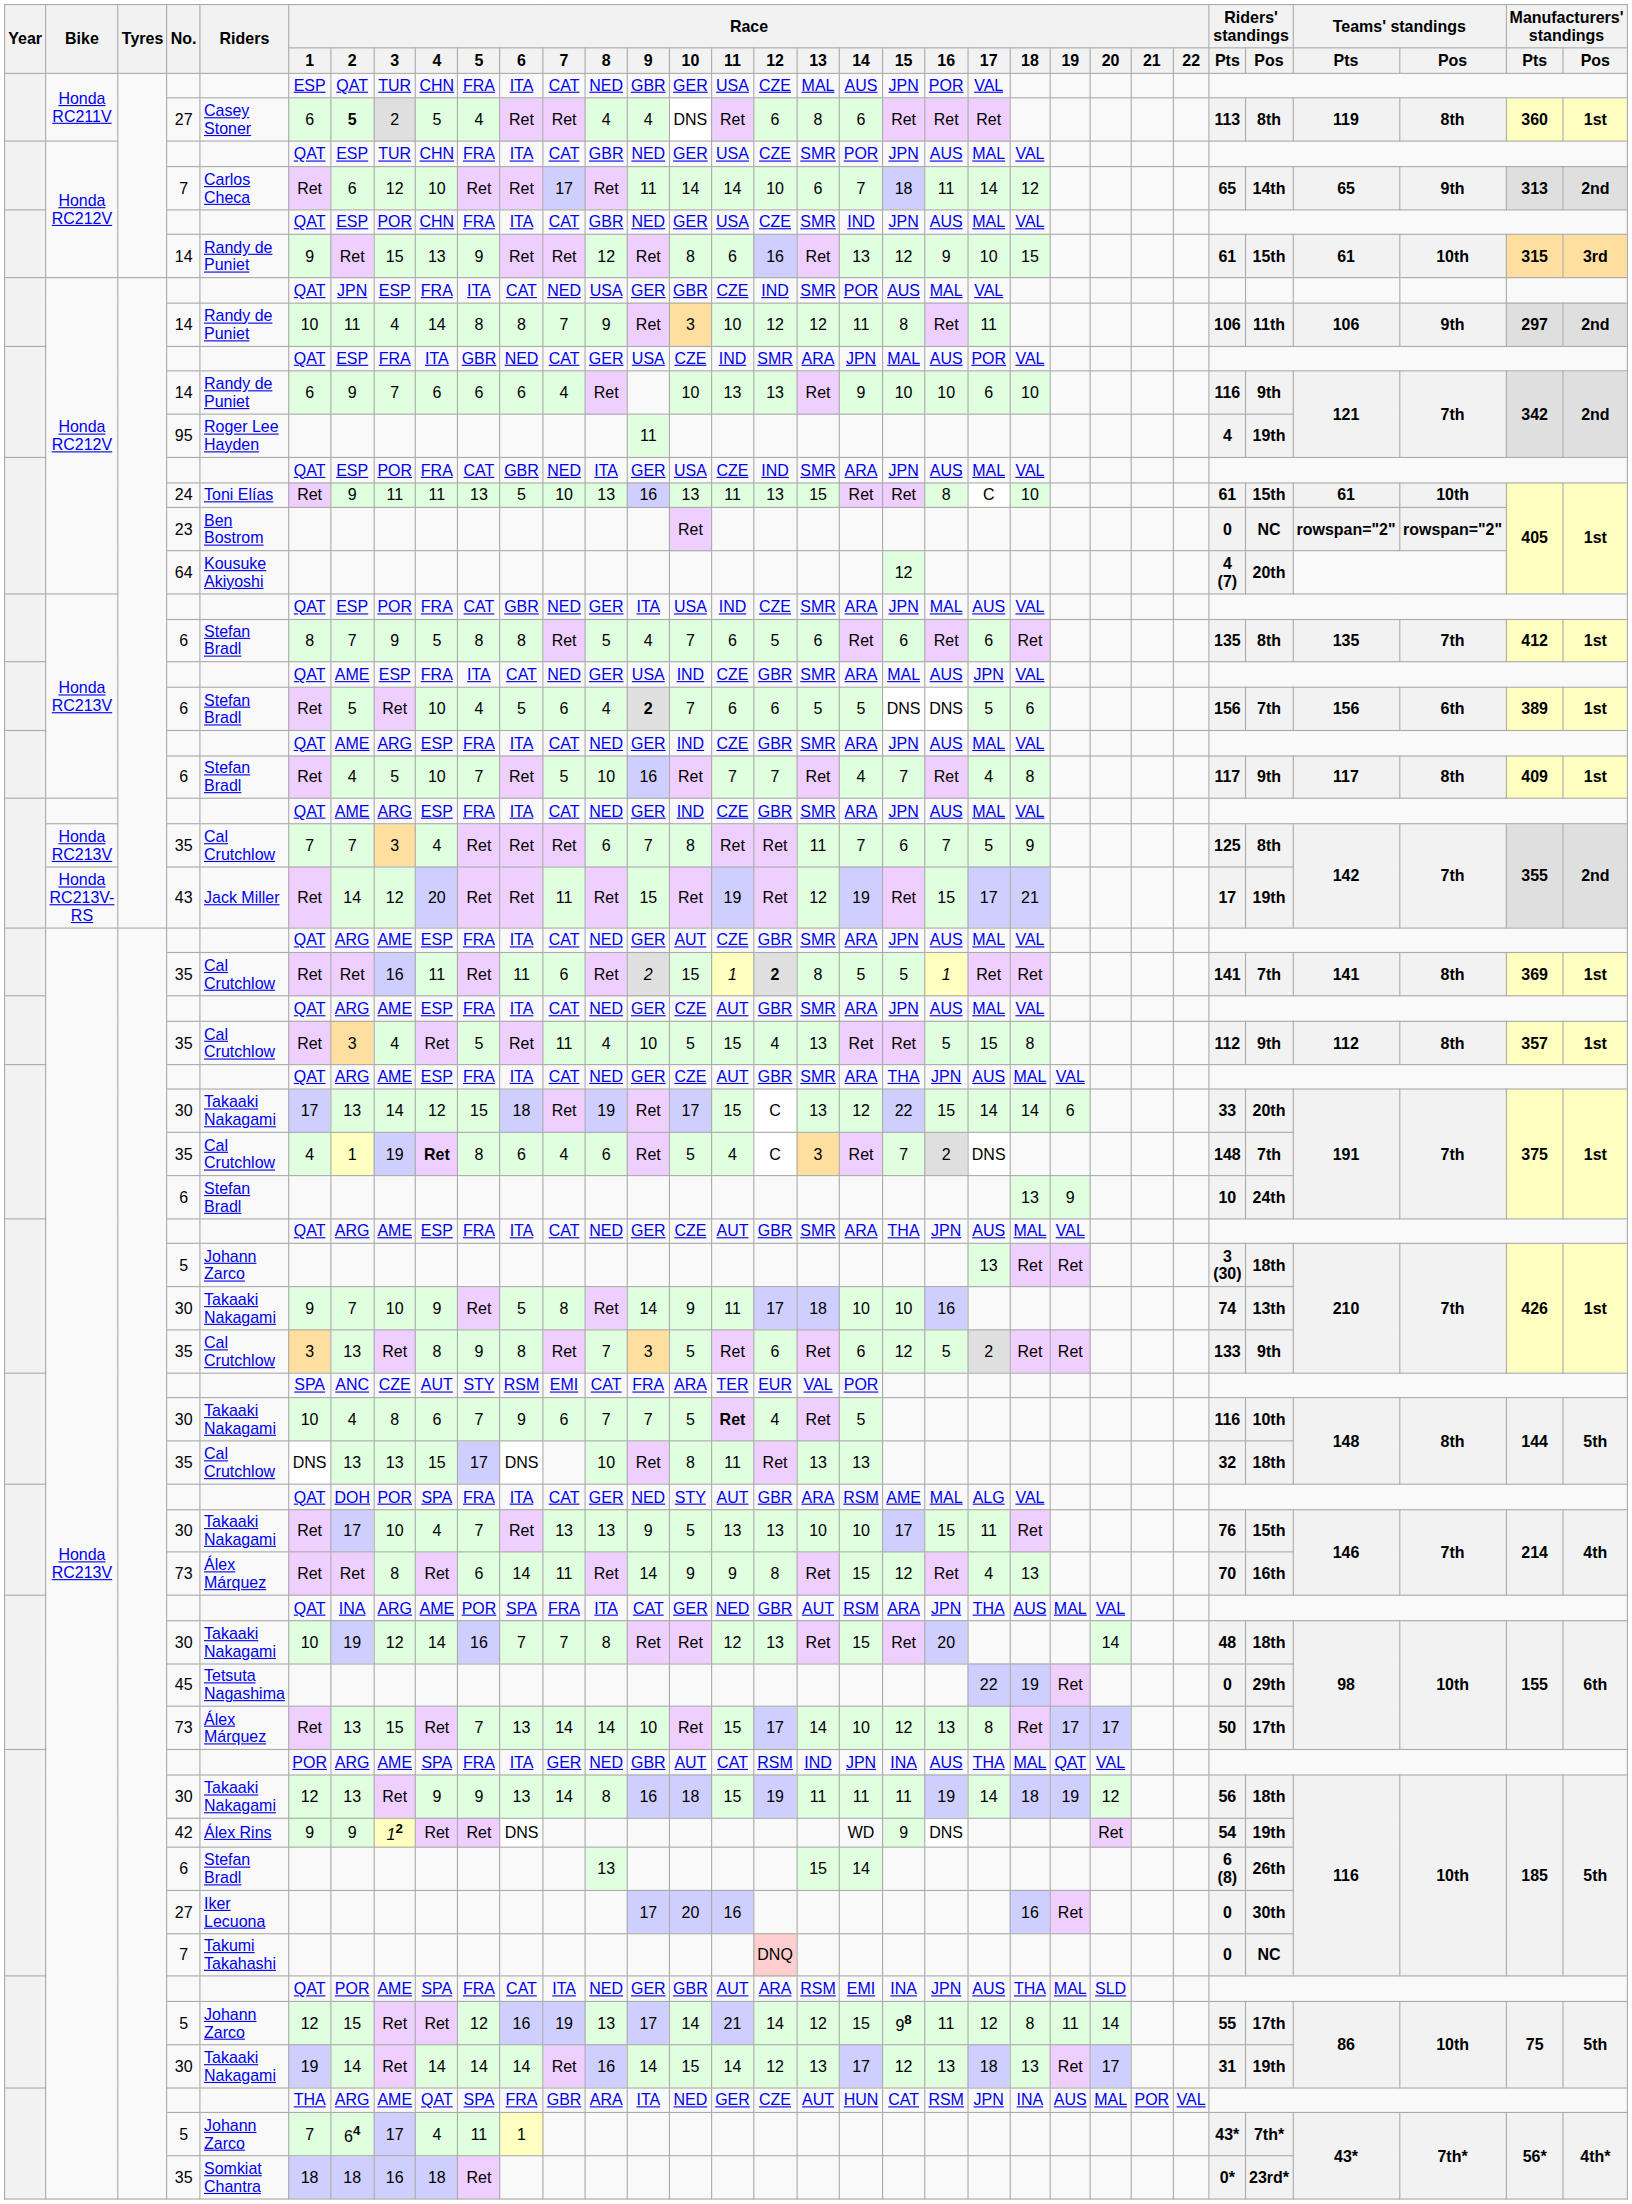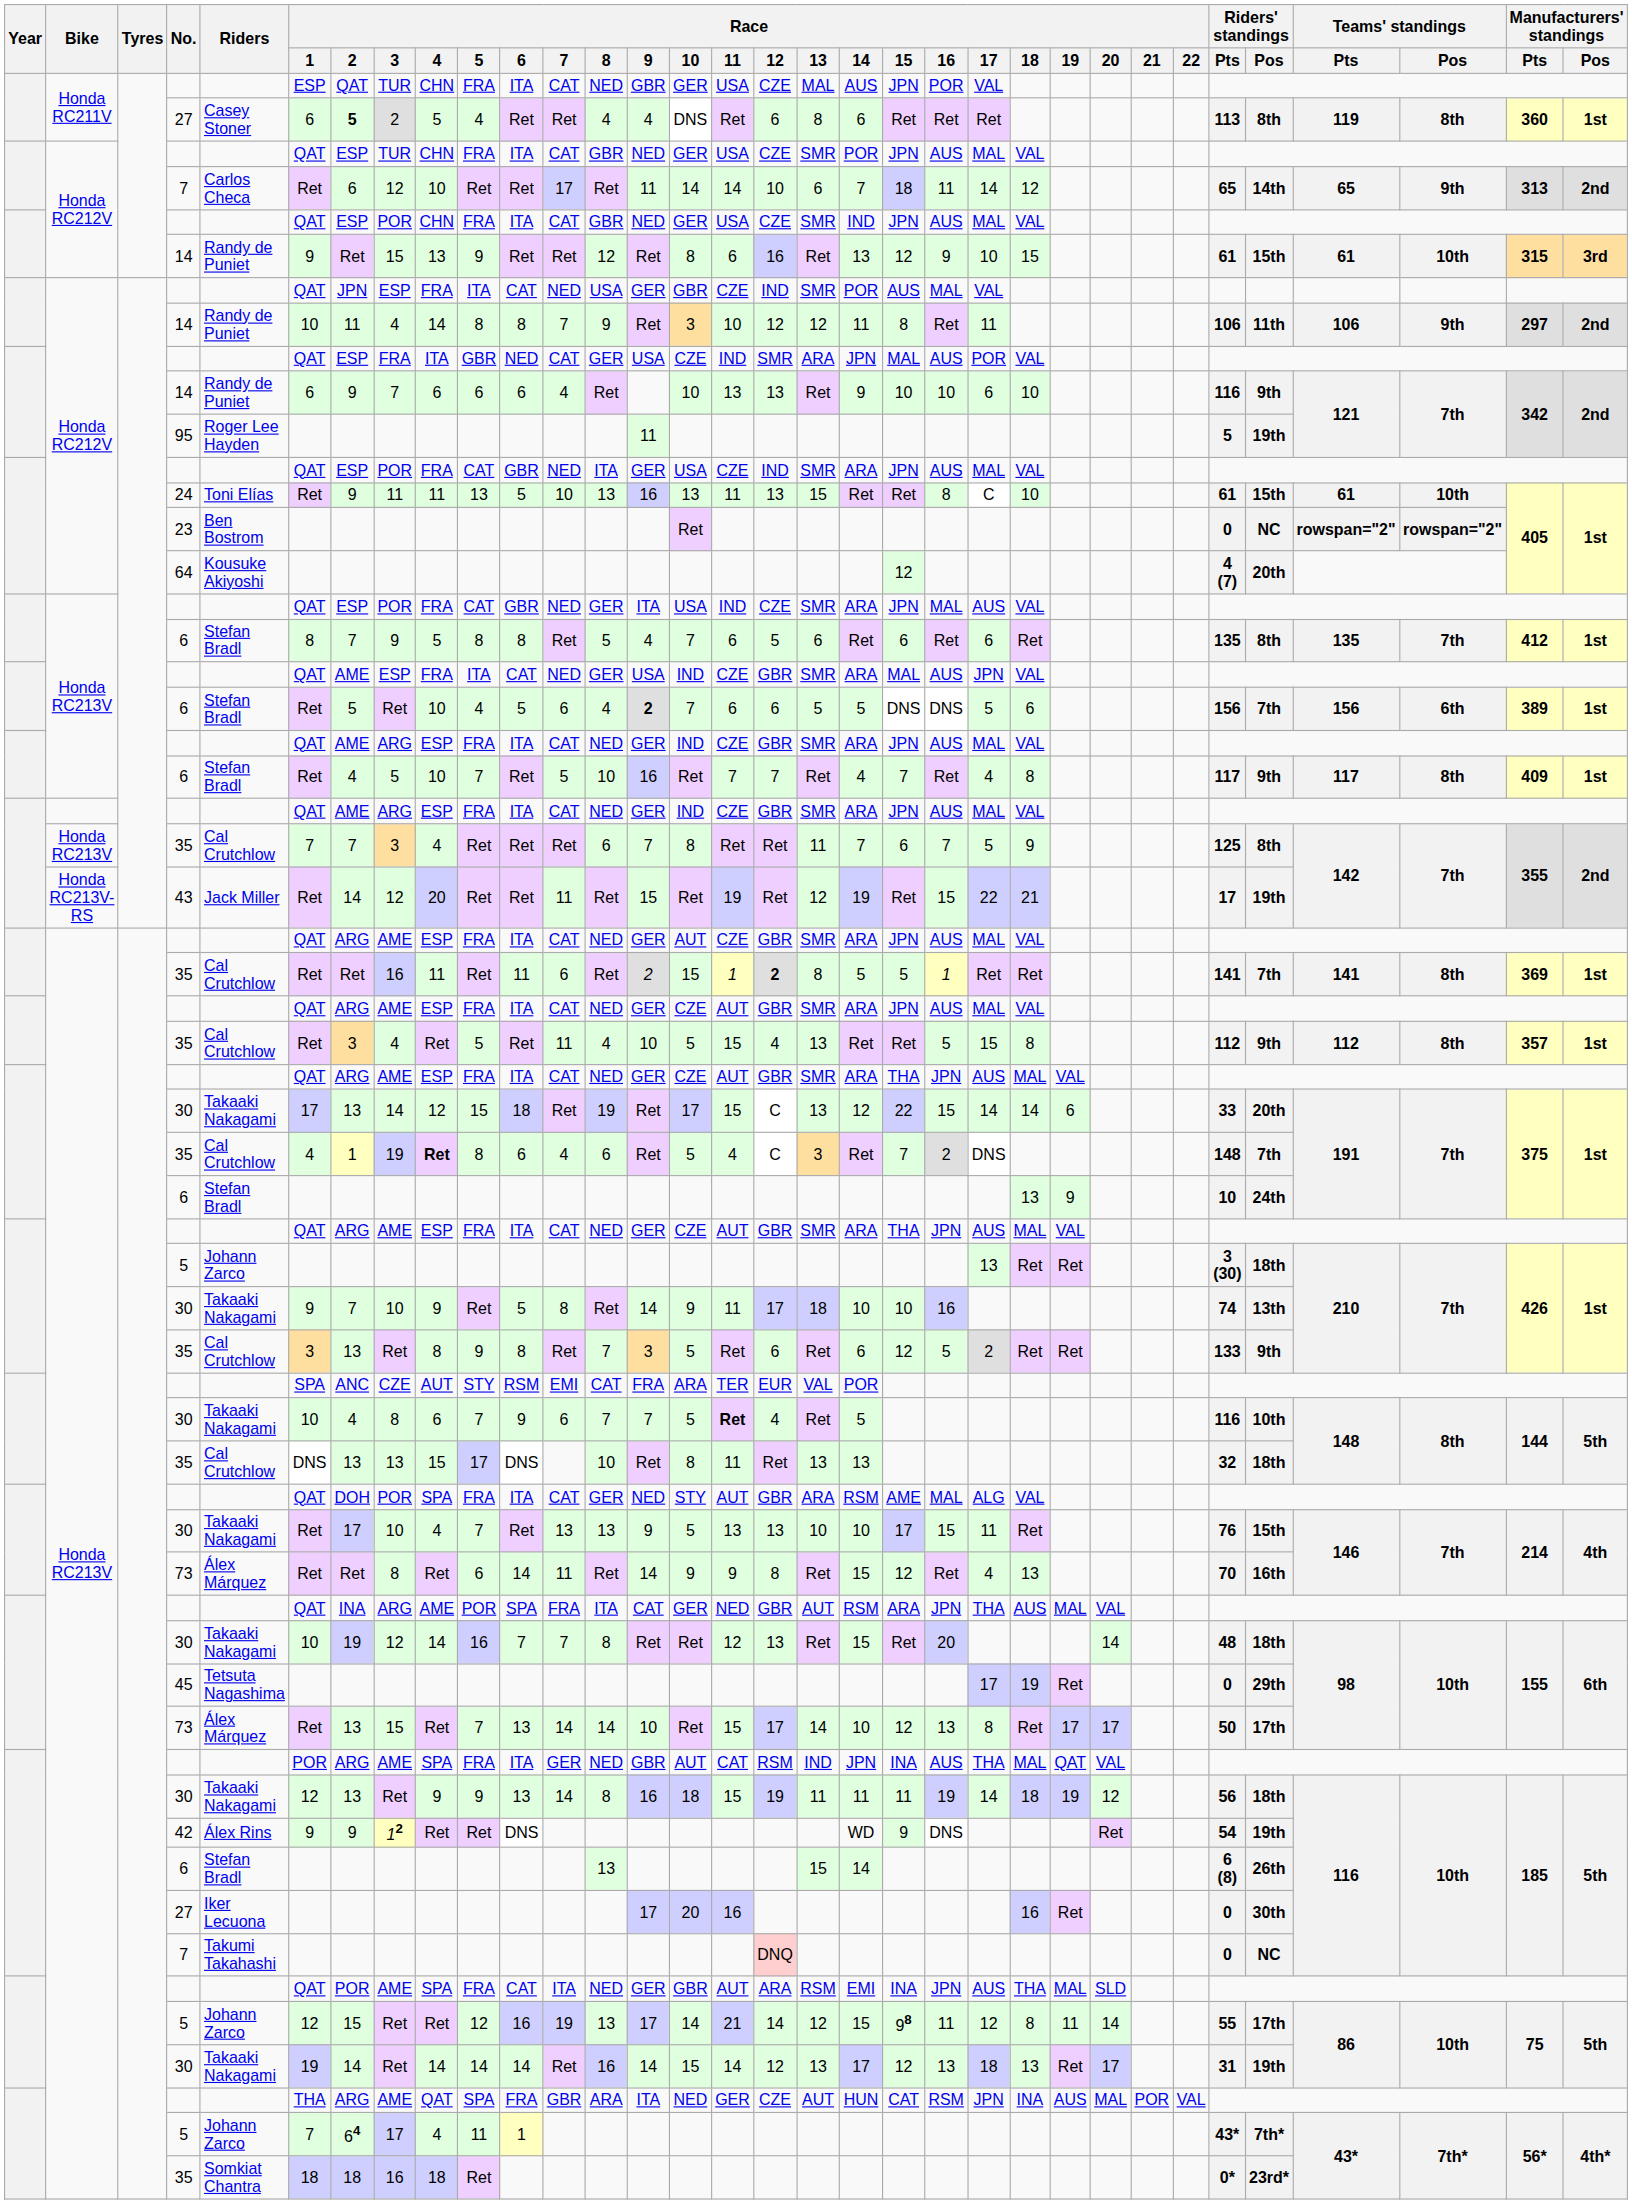(1227, 436) 4 -> (1227, 436) 5
(989, 898) 17 -> (989, 898) 22
(989, 1685) 22 -> (989, 1685) 17
